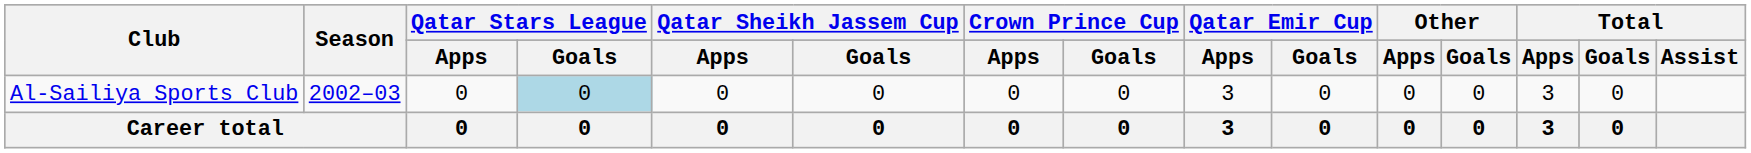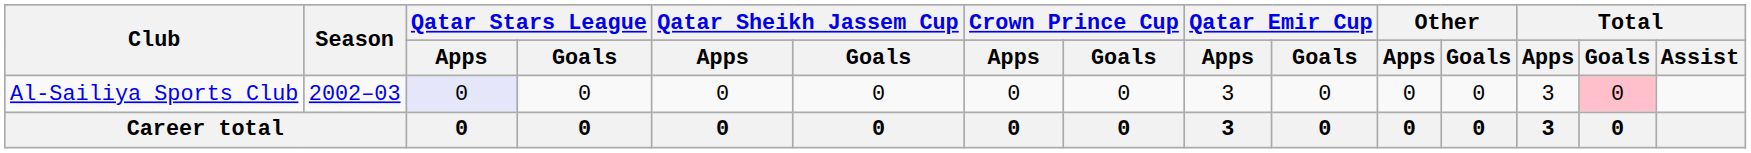(461, 94) no background -> (461, 94) lavender background
(585, 94) lightblue background -> (585, 94) no background
(1617, 94) no background -> (1617, 94) pink background
